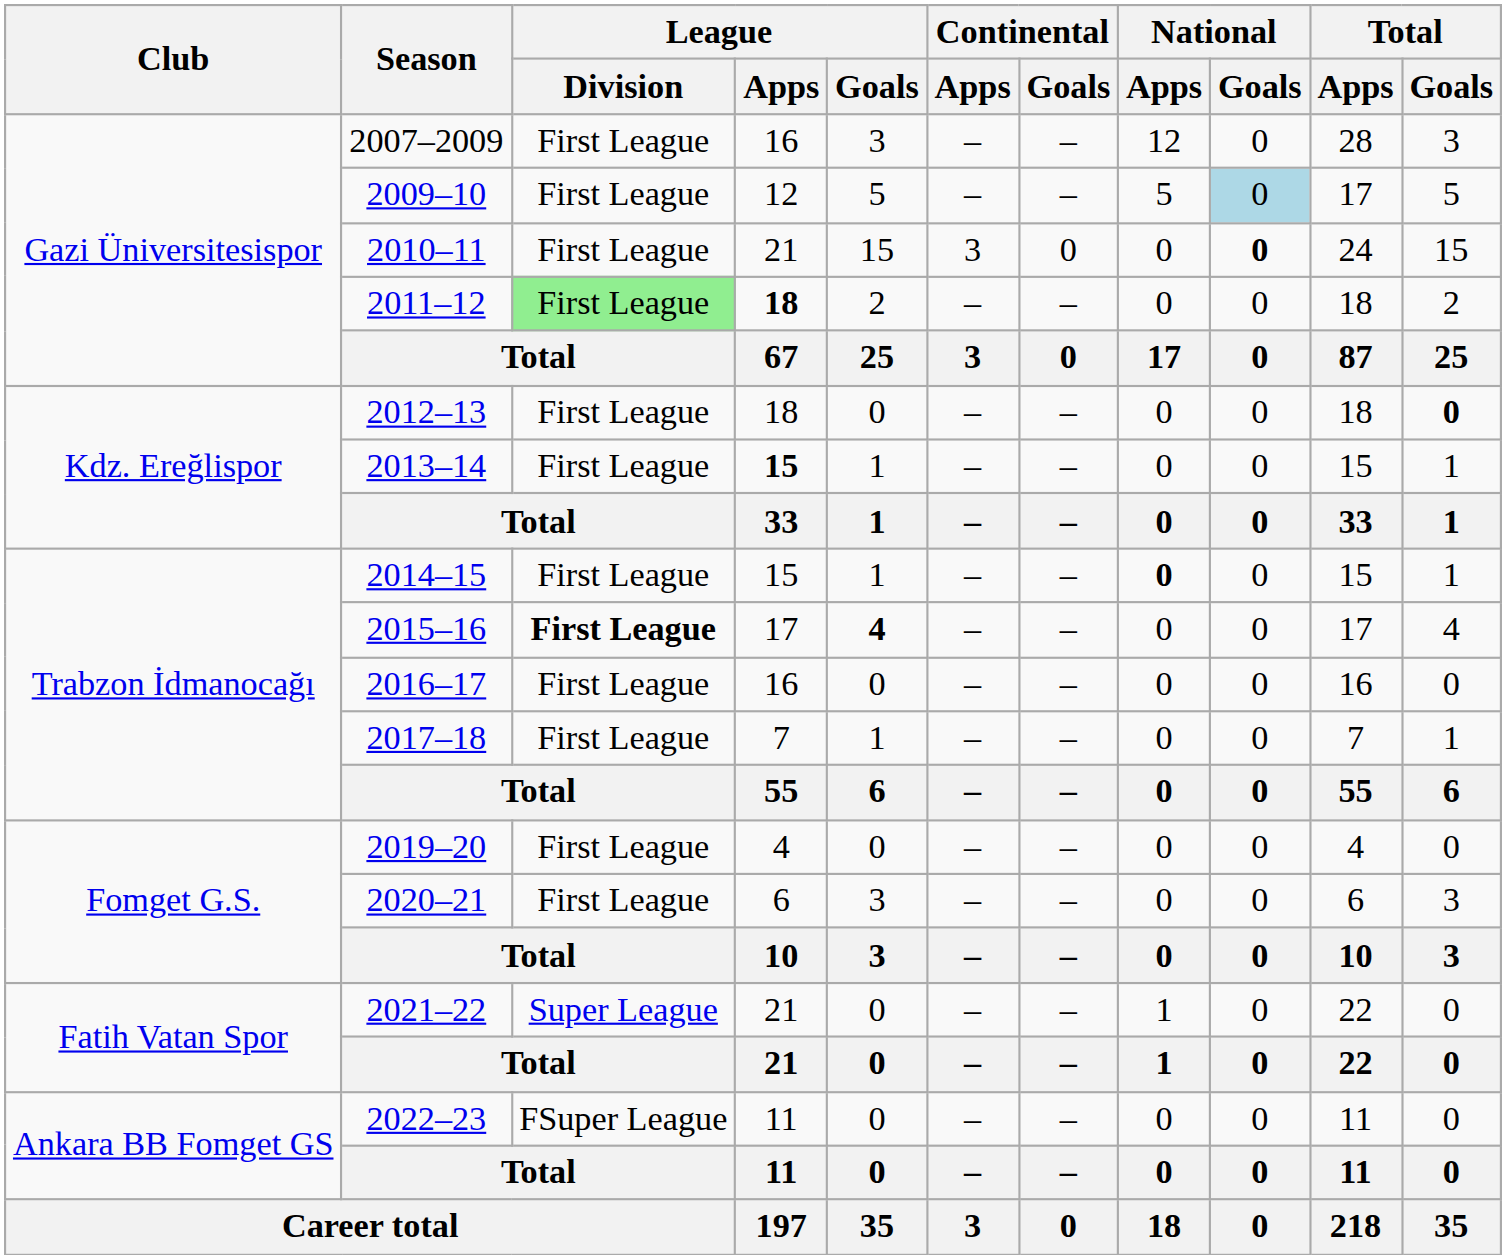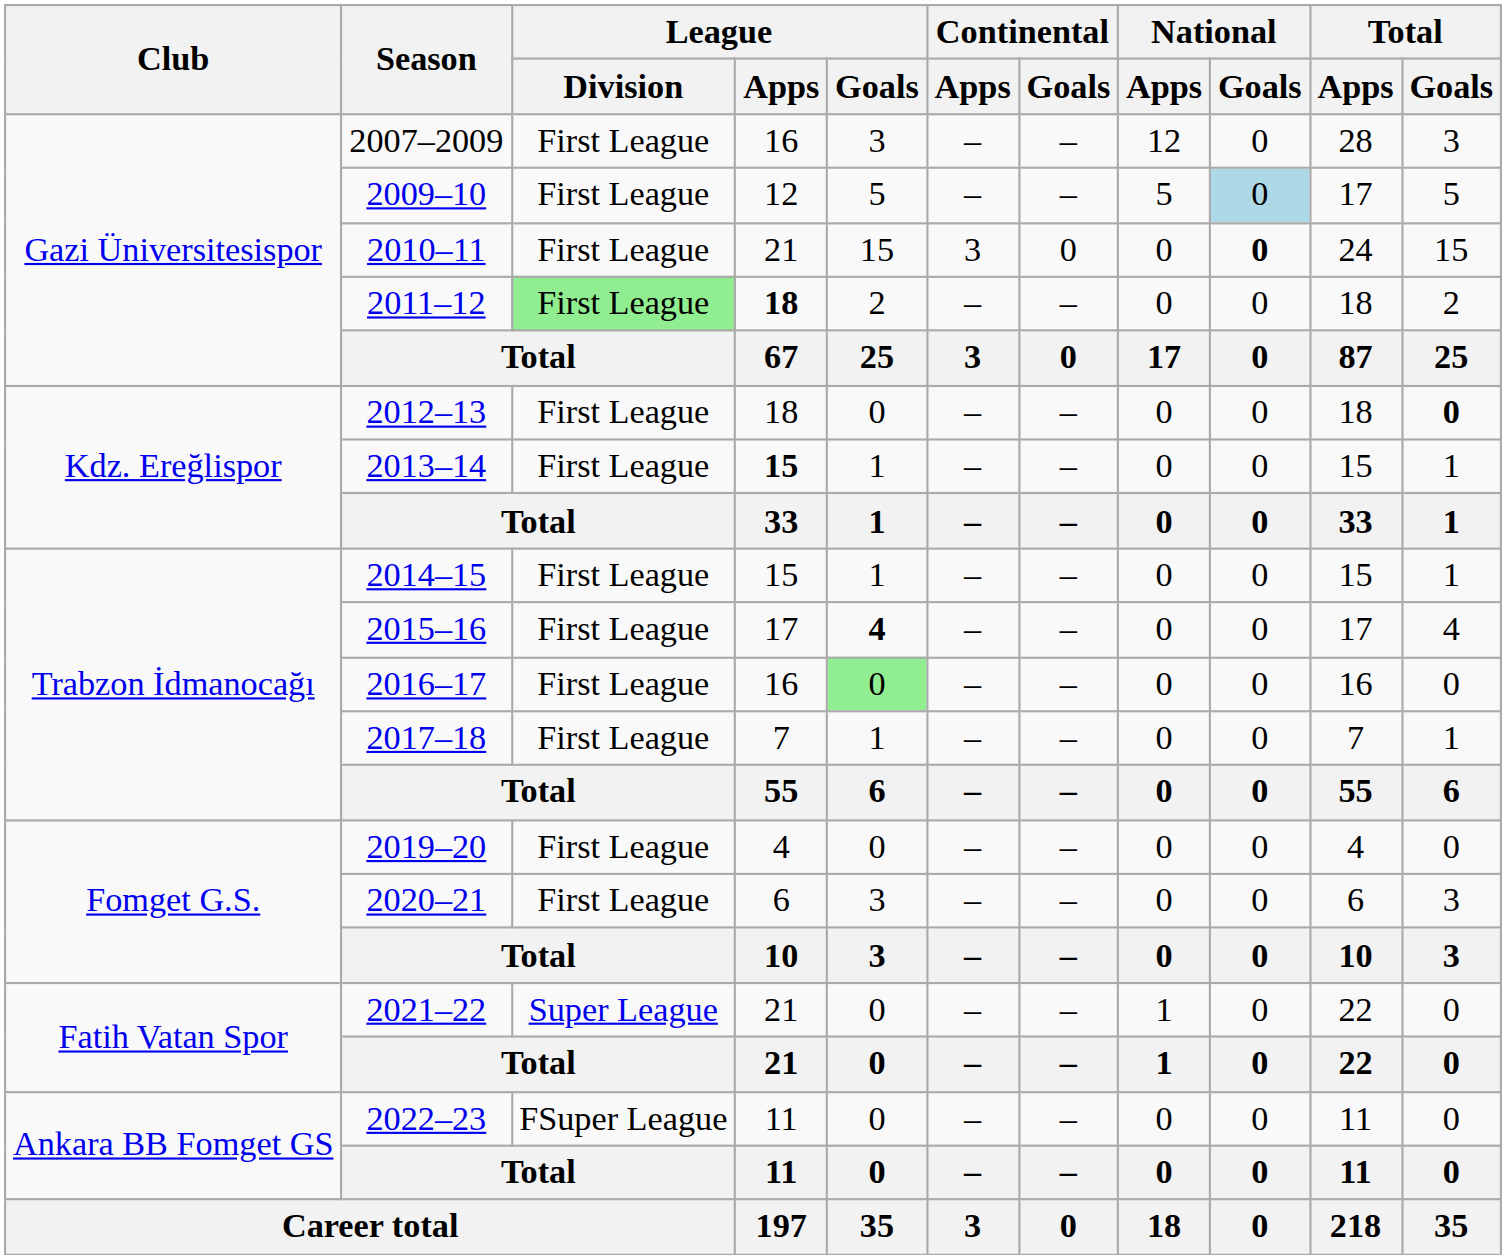(1164, 574) bold -> (1164, 574) normal
(623, 628) bold -> (623, 628) normal
(877, 683) no background -> (877, 683) lightgreen background
